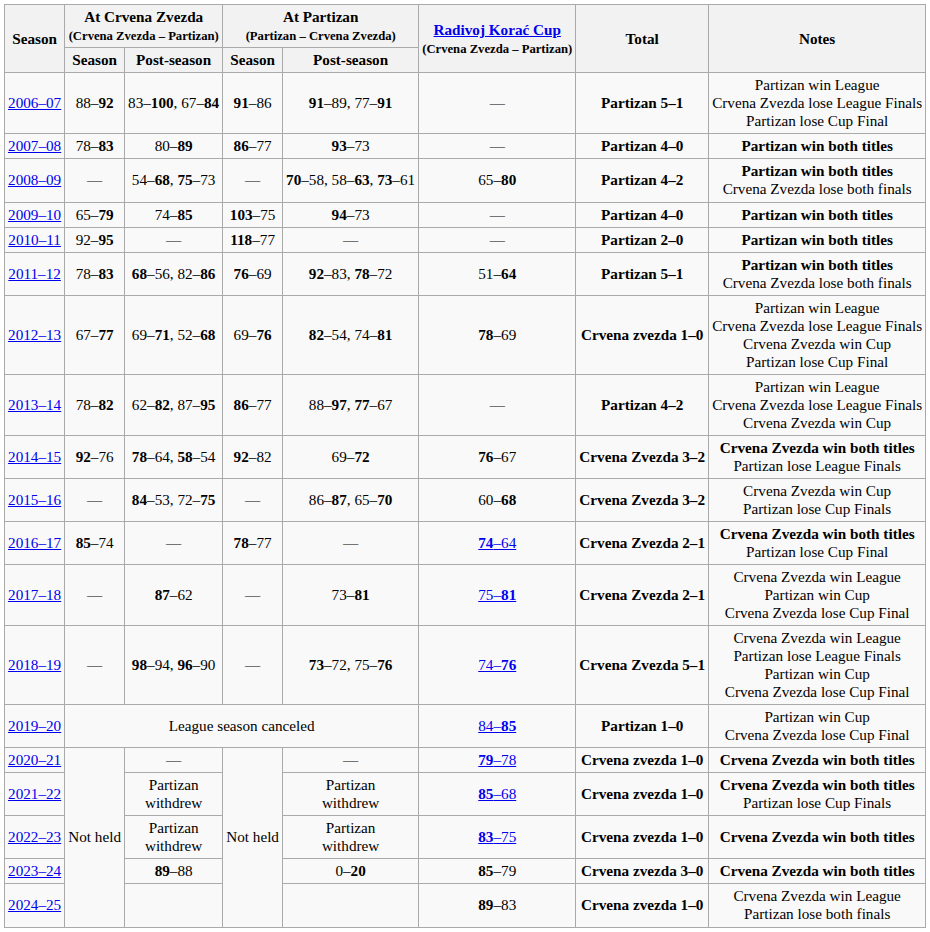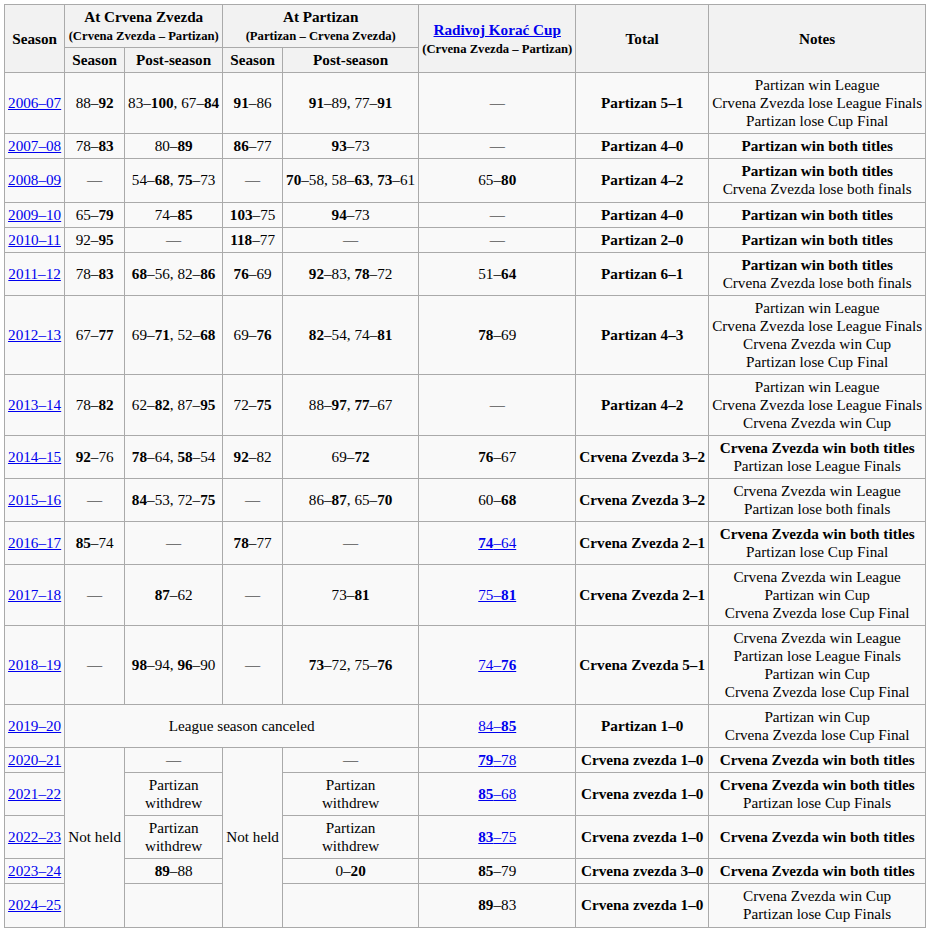(642, 273) Partizan 5–1 -> (642, 273) Partizan 6–1
(642, 334) Crvena zvezda 1–0 -> (642, 334) Partizan 4–3
(253, 404) 86–77 -> (253, 404) 72–75
(817, 499) Crvena Zvezda win Cup Partizan lose Cup Finals -> (817, 499) Crvena Zvezda win League Partizan lose both finals
(817, 905) Crvena Zvezda win League Partizan lose both finals -> (817, 905) Crvena Zvezda win Cup Partizan lose Cup Finals
